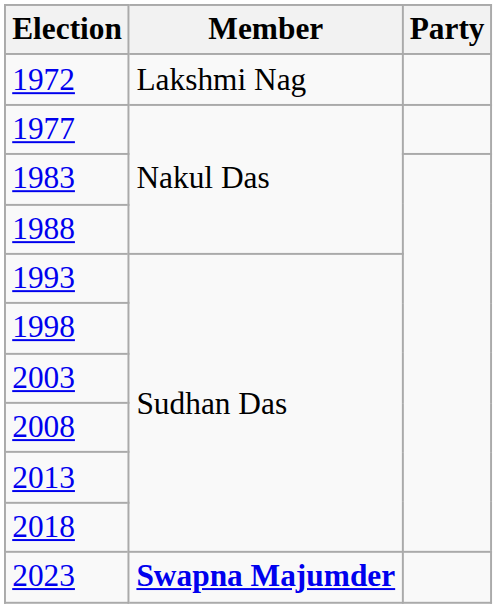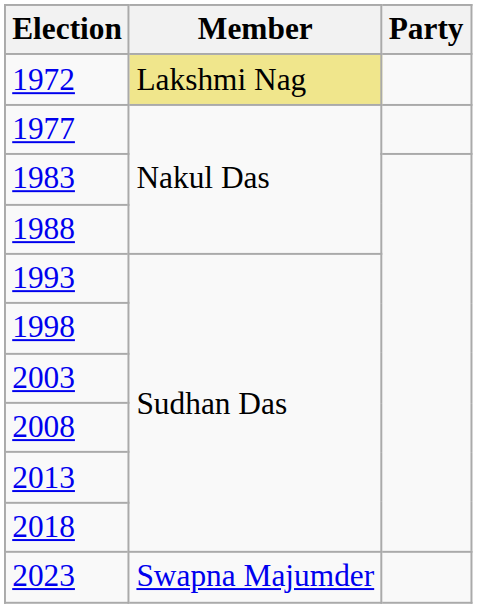(221, 79) no background -> (221, 79) khaki background
(266, 576) bold -> (255, 576) normal
